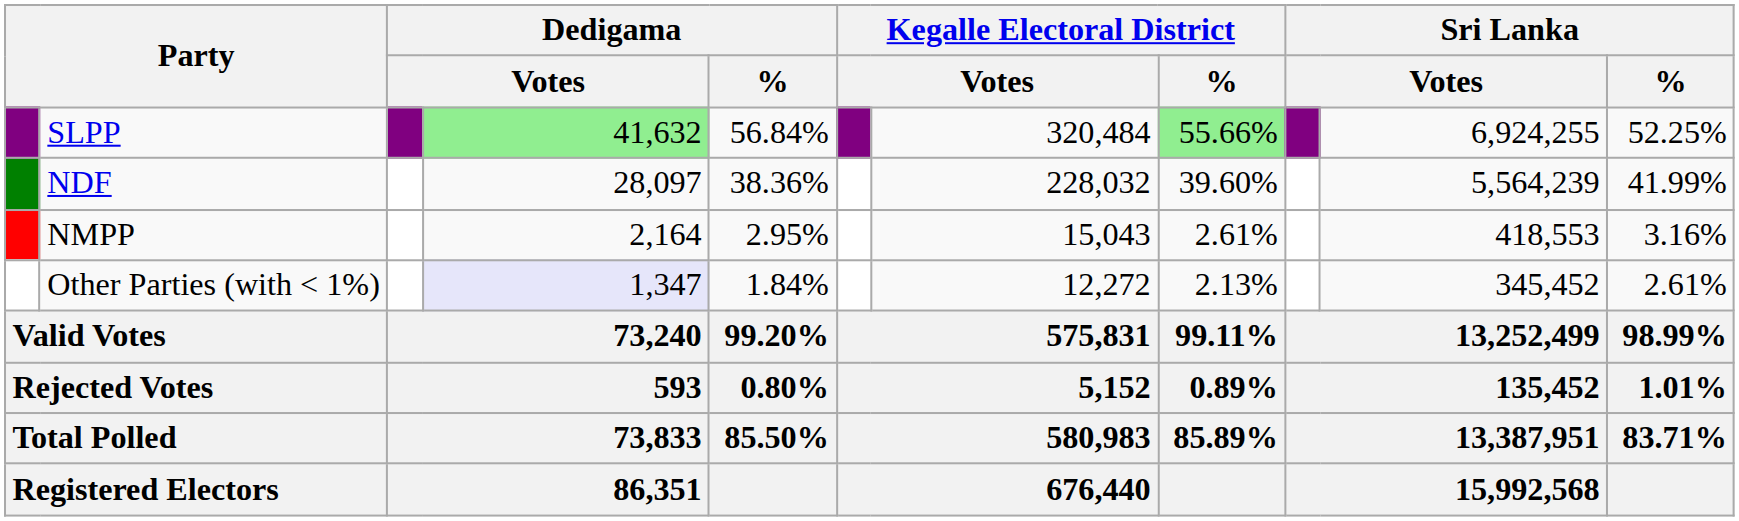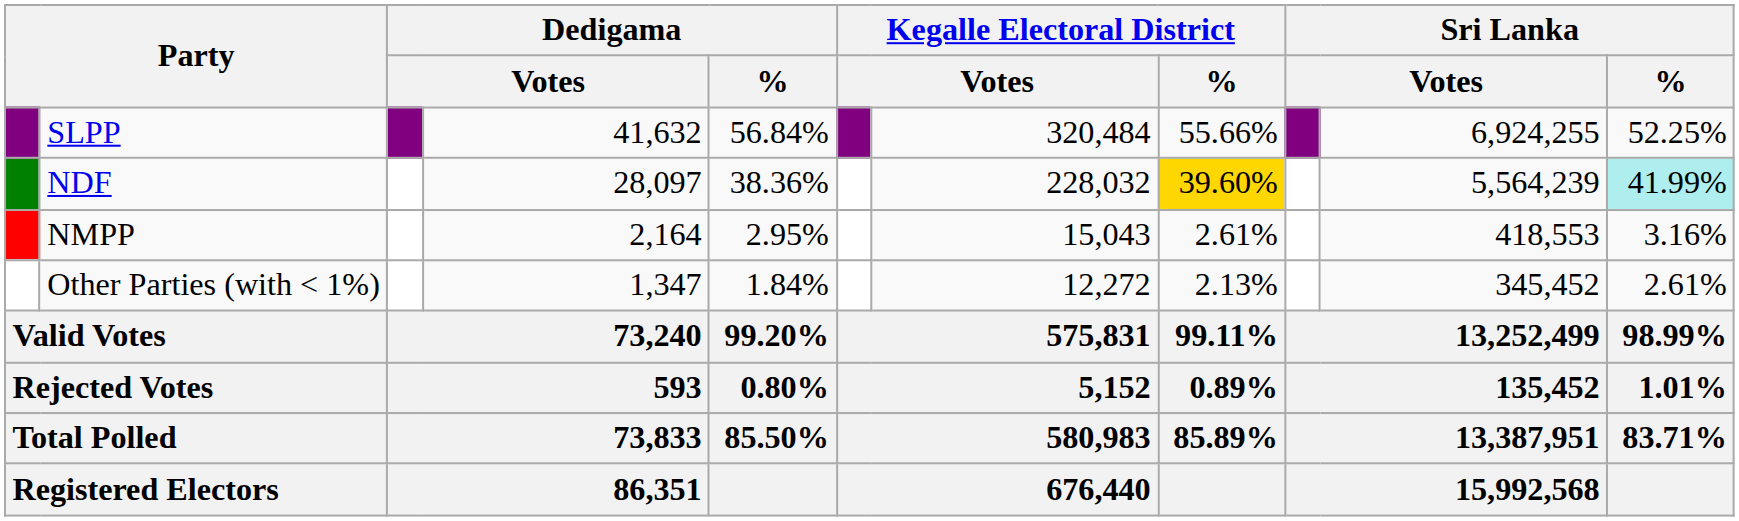(657, 132) lightgreen background -> (657, 132) no background
(1228, 132) lightgreen background -> (1228, 132) no background
(1228, 183) no background -> (1228, 183) gold background
(1677, 183) no background -> (1677, 183) paleturquoise background
(666, 285) lavender background -> (666, 285) no background
